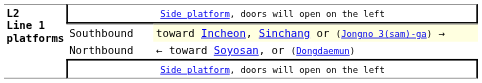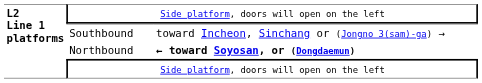(300, 33) lightyellow background -> (300, 33) no background
(256, 50) normal -> (256, 50) bold
